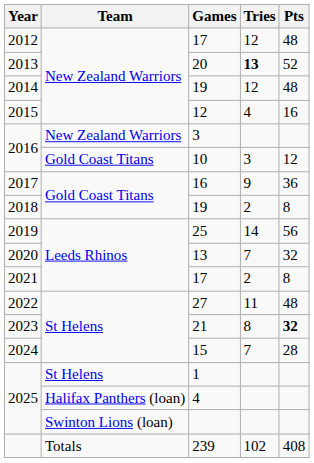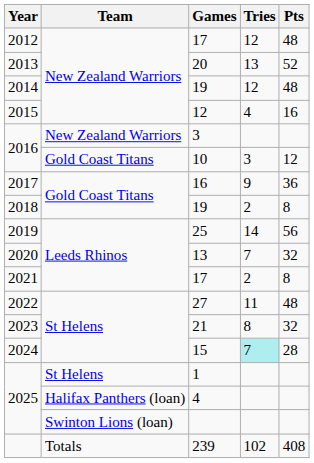(251, 64) bold -> (251, 64) normal
(290, 326) bold -> (290, 326) normal
(247, 350) no background -> (247, 350) paleturquoise background
